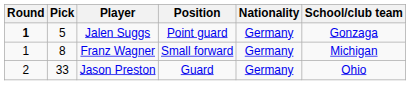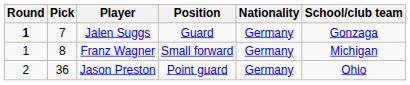(62, 32) 5 -> (62, 32) 7
(197, 32) Point guard -> (197, 32) Guard
(62, 70) 33 -> (62, 70) 36
(197, 70) Guard -> (197, 70) Point guard
